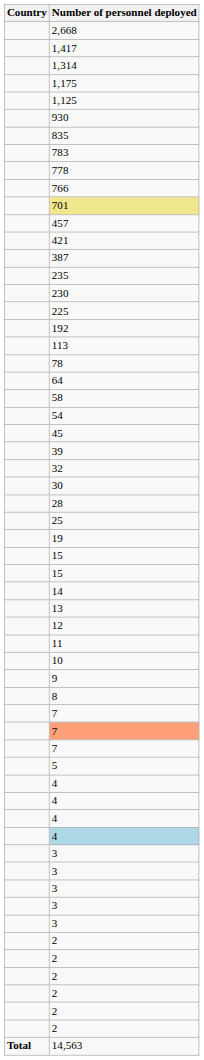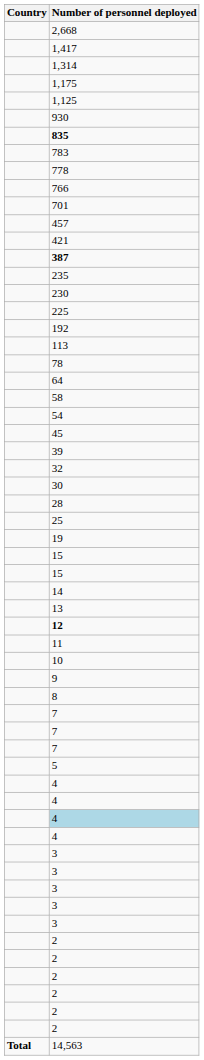(60, 135) normal -> (60, 135) bold
(60, 205) khaki background -> (60, 205) no background
(60, 258) normal -> (60, 258) bold
(57, 626) normal -> (57, 626) bold
(55, 731) lightsalmon background -> (55, 731) no background
(55, 818) no background -> (55, 818) lightblue background
(55, 836) lightblue background -> (55, 836) no background
